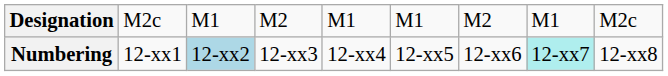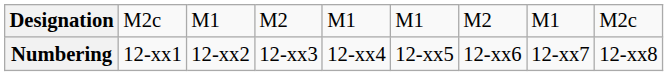(221, 53) lightblue background -> (221, 53) no background
(560, 53) paleturquoise background -> (560, 53) no background
